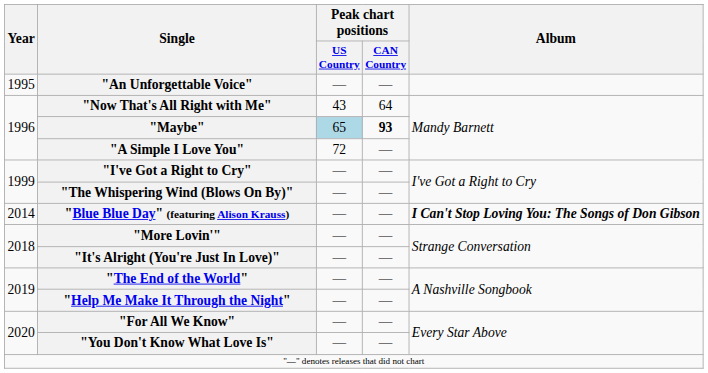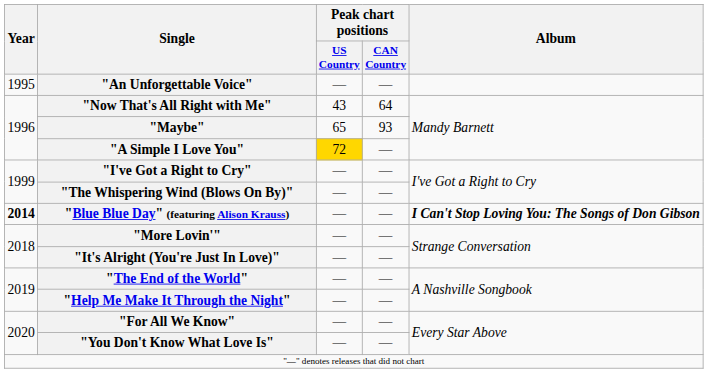(339, 127) lightblue background -> (339, 127) no background
(386, 127) bold -> (386, 127) normal
(339, 149) no background -> (339, 149) gold background
(21, 214) normal -> (21, 214) bold
